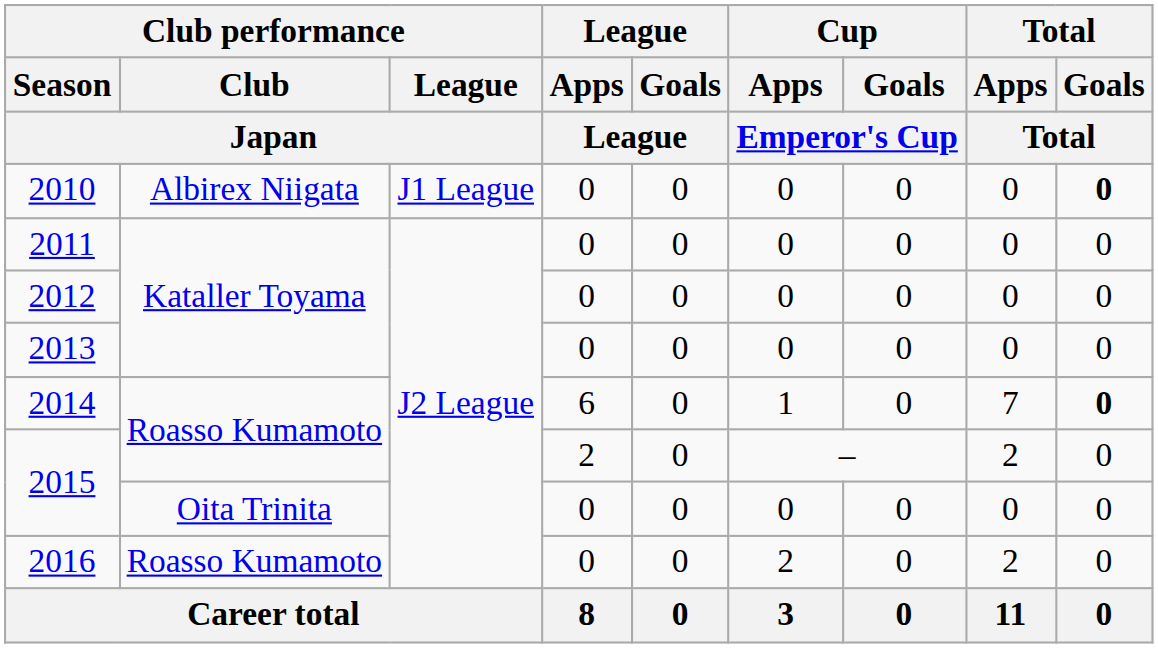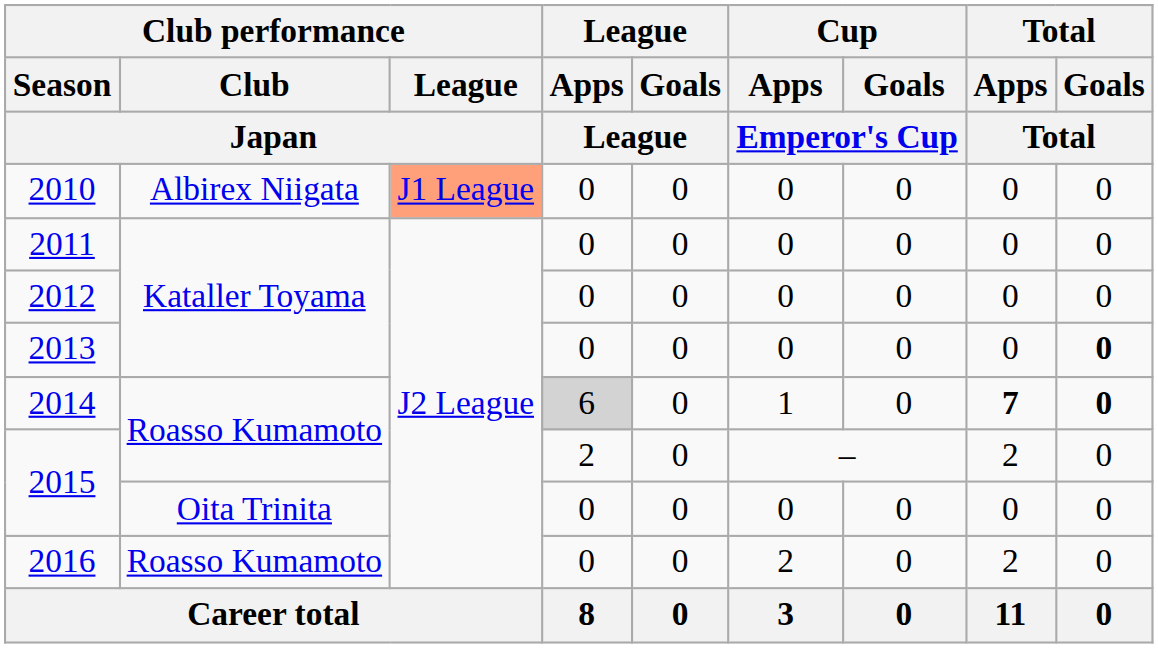(466, 190) no background -> (466, 190) lightsalmon background
(1104, 190) bold -> (1104, 190) normal
(1104, 349) normal -> (1104, 349) bold
(587, 402) no background -> (587, 402) lightgrey background
(1010, 402) normal -> (1010, 402) bold
